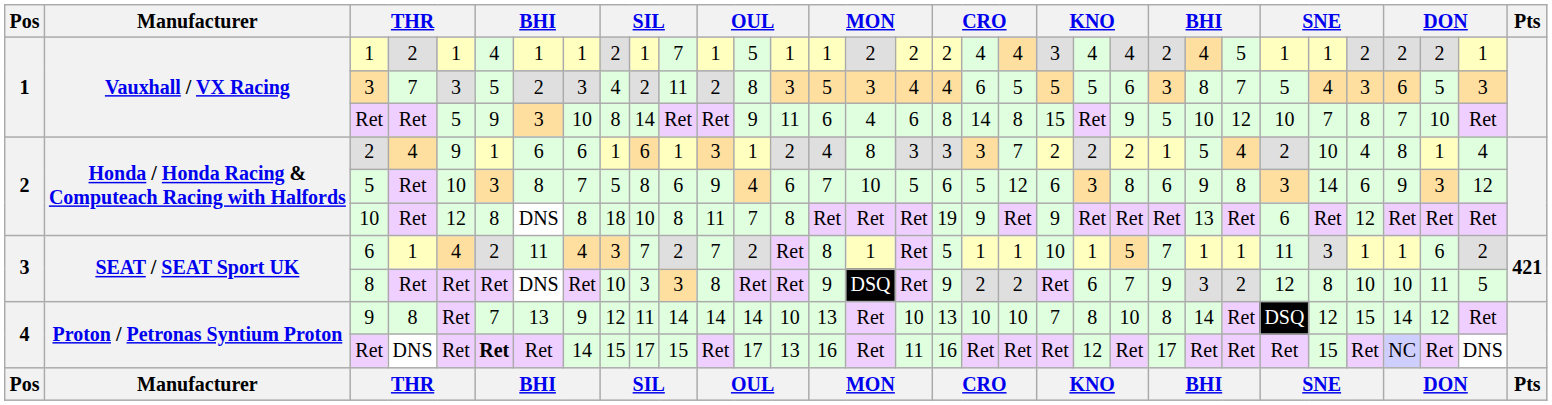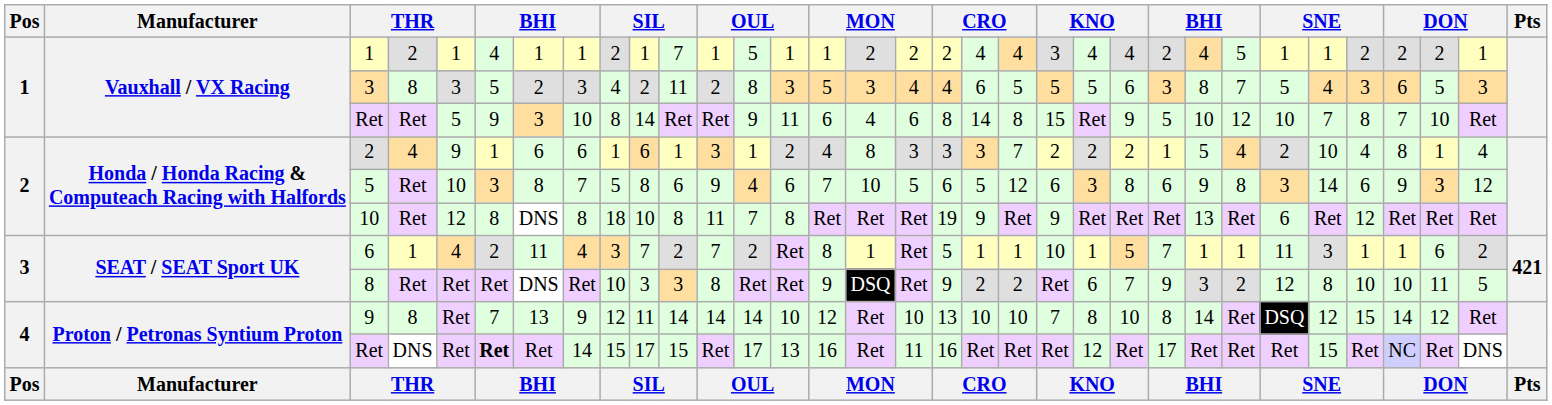(413, 86) 7 -> (413, 86) 8
(827, 317) 13 -> (827, 317) 12
